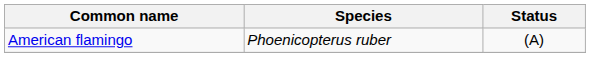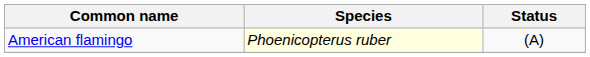(319, 40) no background -> (319, 40) lightyellow background
